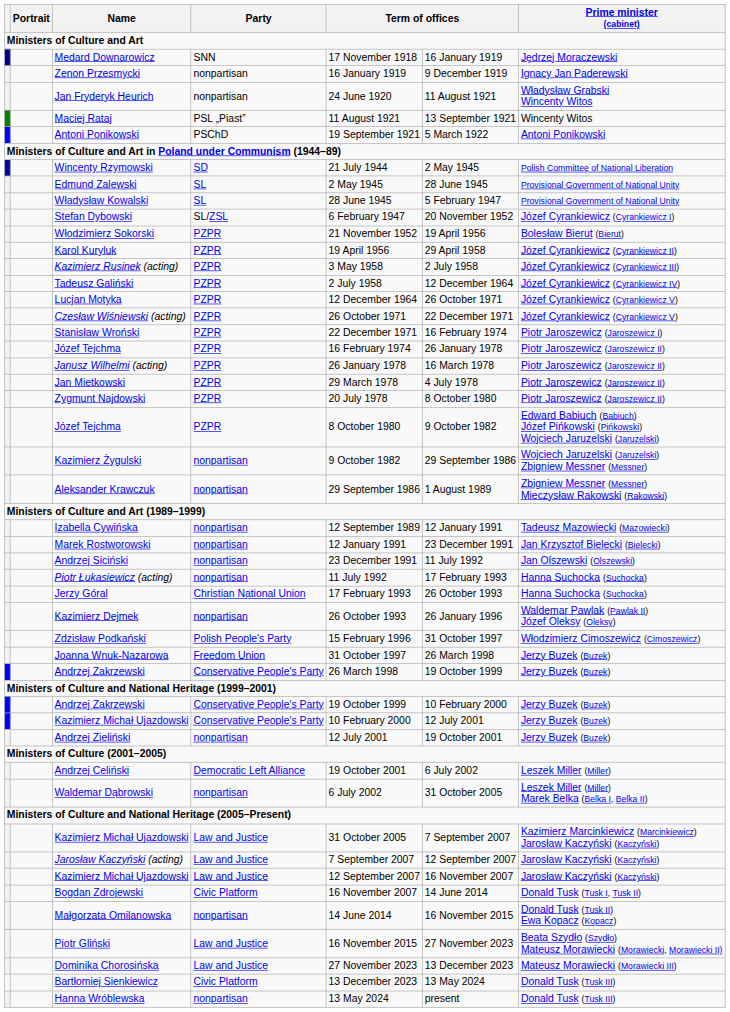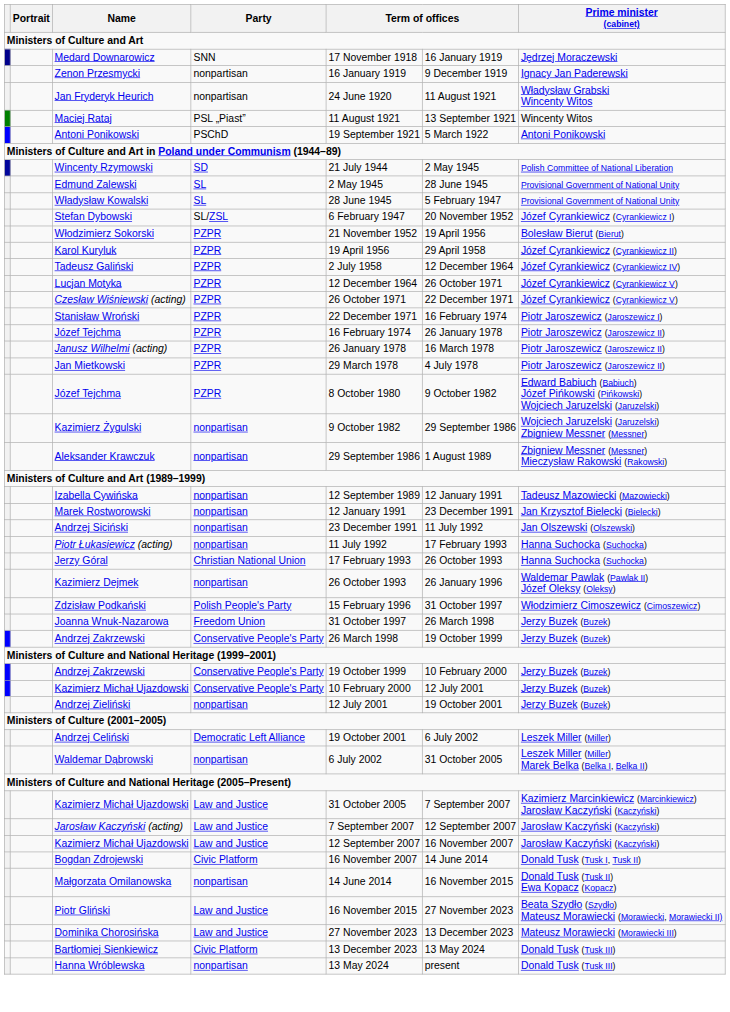- row: (116, 267)
- row: (100, 399)
